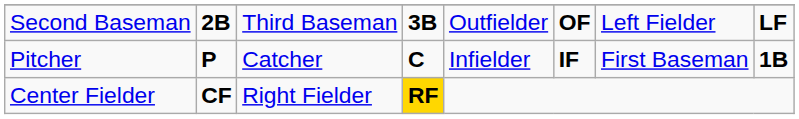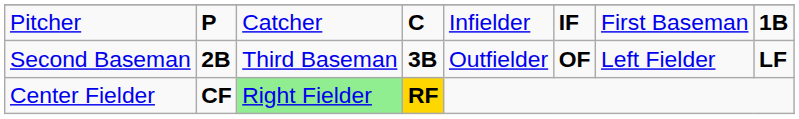rows swapped: (46, 58) <-> (100, 22)
(307, 95) no background -> (307, 95) lightgreen background
